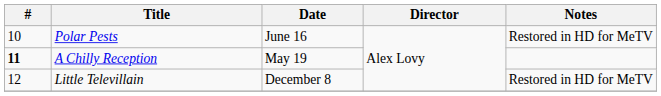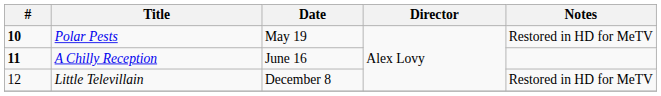(14, 36) normal -> (14, 36) bold
(286, 36) June 16 -> (286, 36) May 19
(286, 58) May 19 -> (286, 58) June 16
